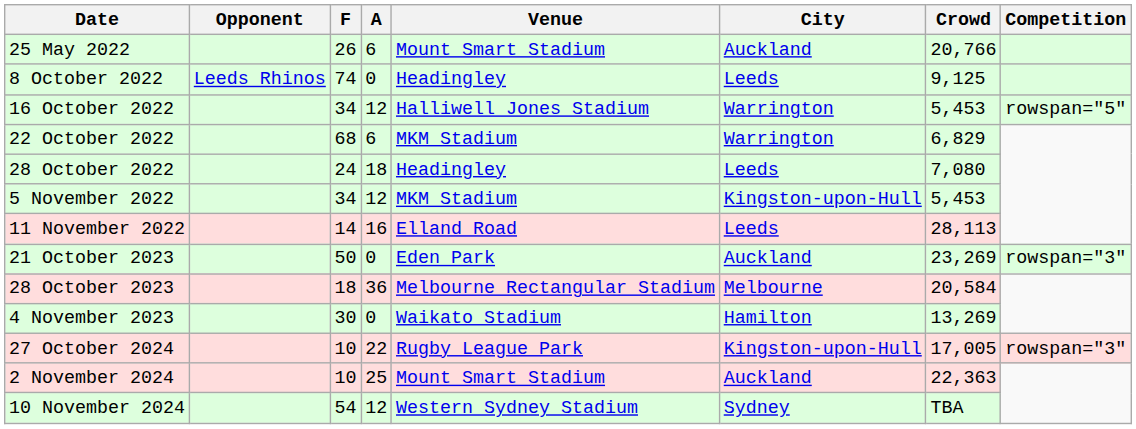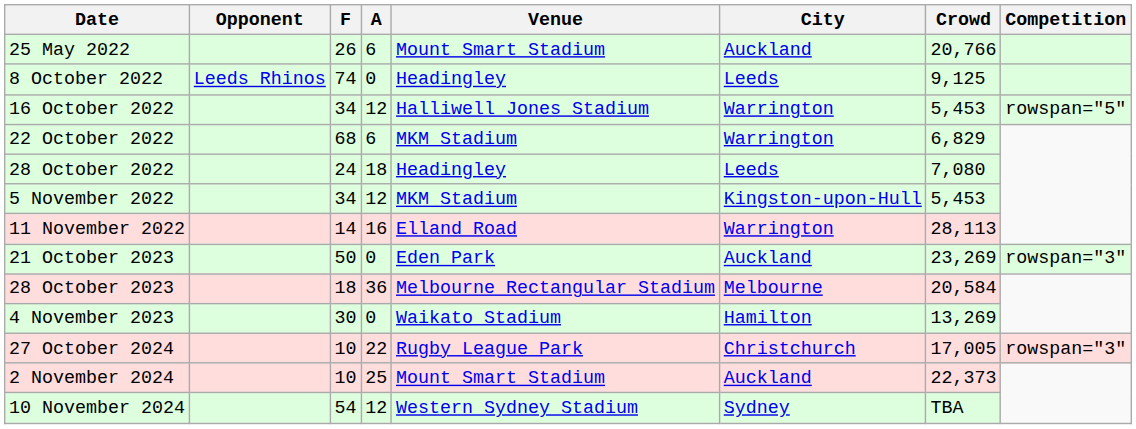(751, 229) Leeds -> (779, 229) Warrington
(823, 348) Kingston-upon-Hull -> (790, 348) Christchurch
(963, 378) 22,363 -> (963, 378) 22,373
